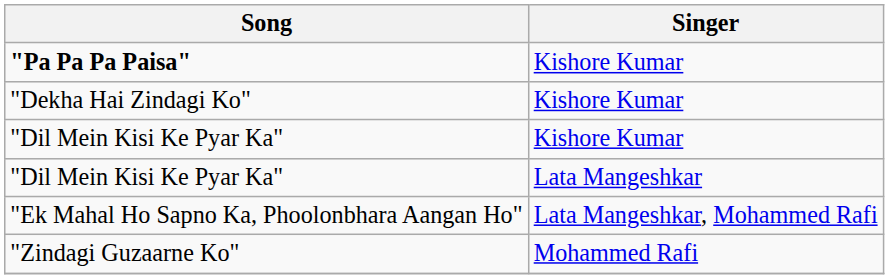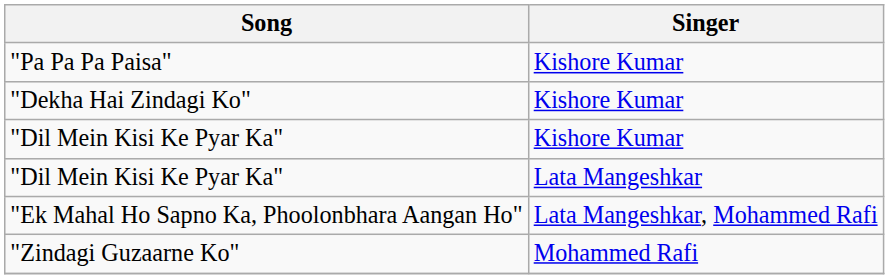(101, 61) bold -> (91, 61) normal
